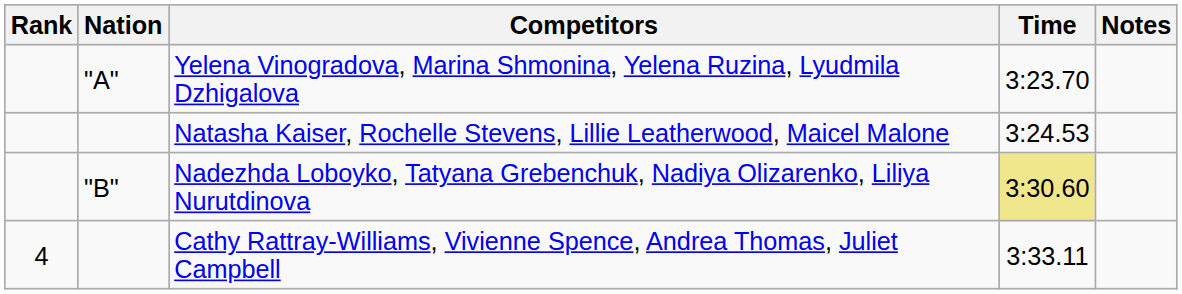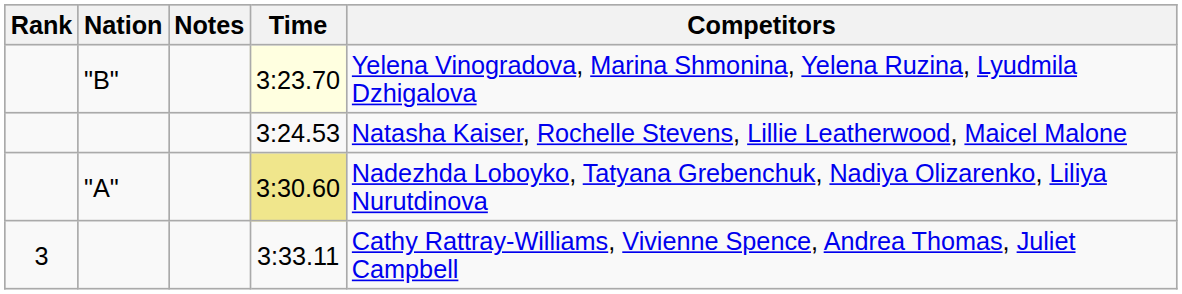columns swapped: (584, 25) <-> (1136, 25)
(101, 79) "A" -> (101, 79) "B"
(1047, 79) no background -> (298, 79) lightyellow background
(101, 187) "B" -> (101, 187) "A"
(42, 255) 4 -> (42, 255) 3
